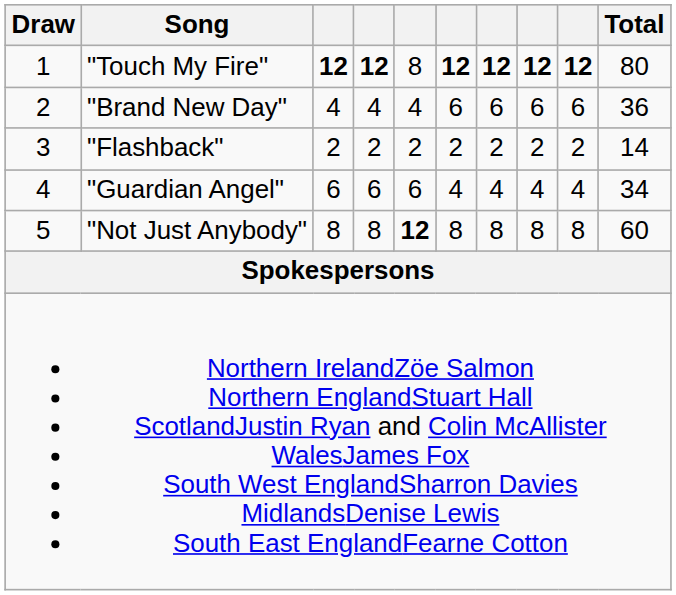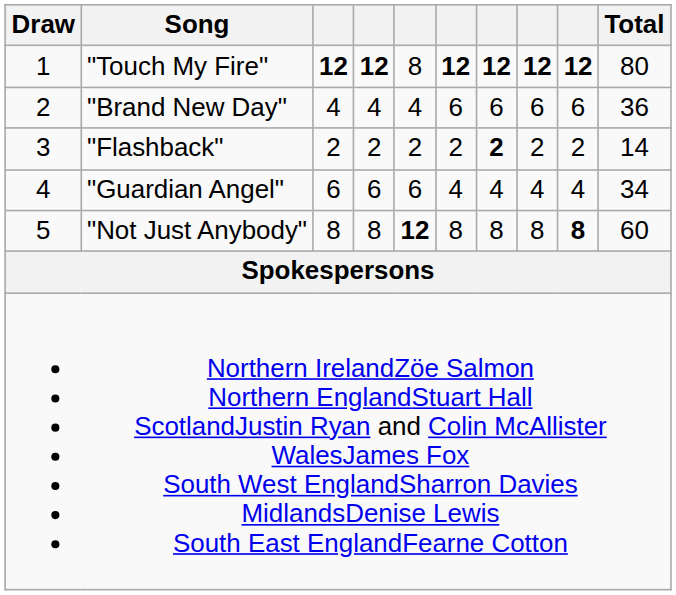(497, 148) normal -> (497, 148) bold
(578, 230) normal -> (578, 230) bold
